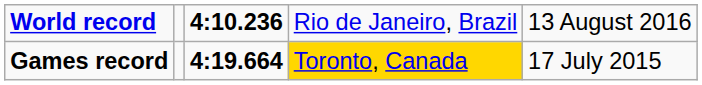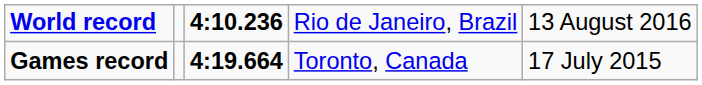(381, 60) gold background -> (381, 60) no background
